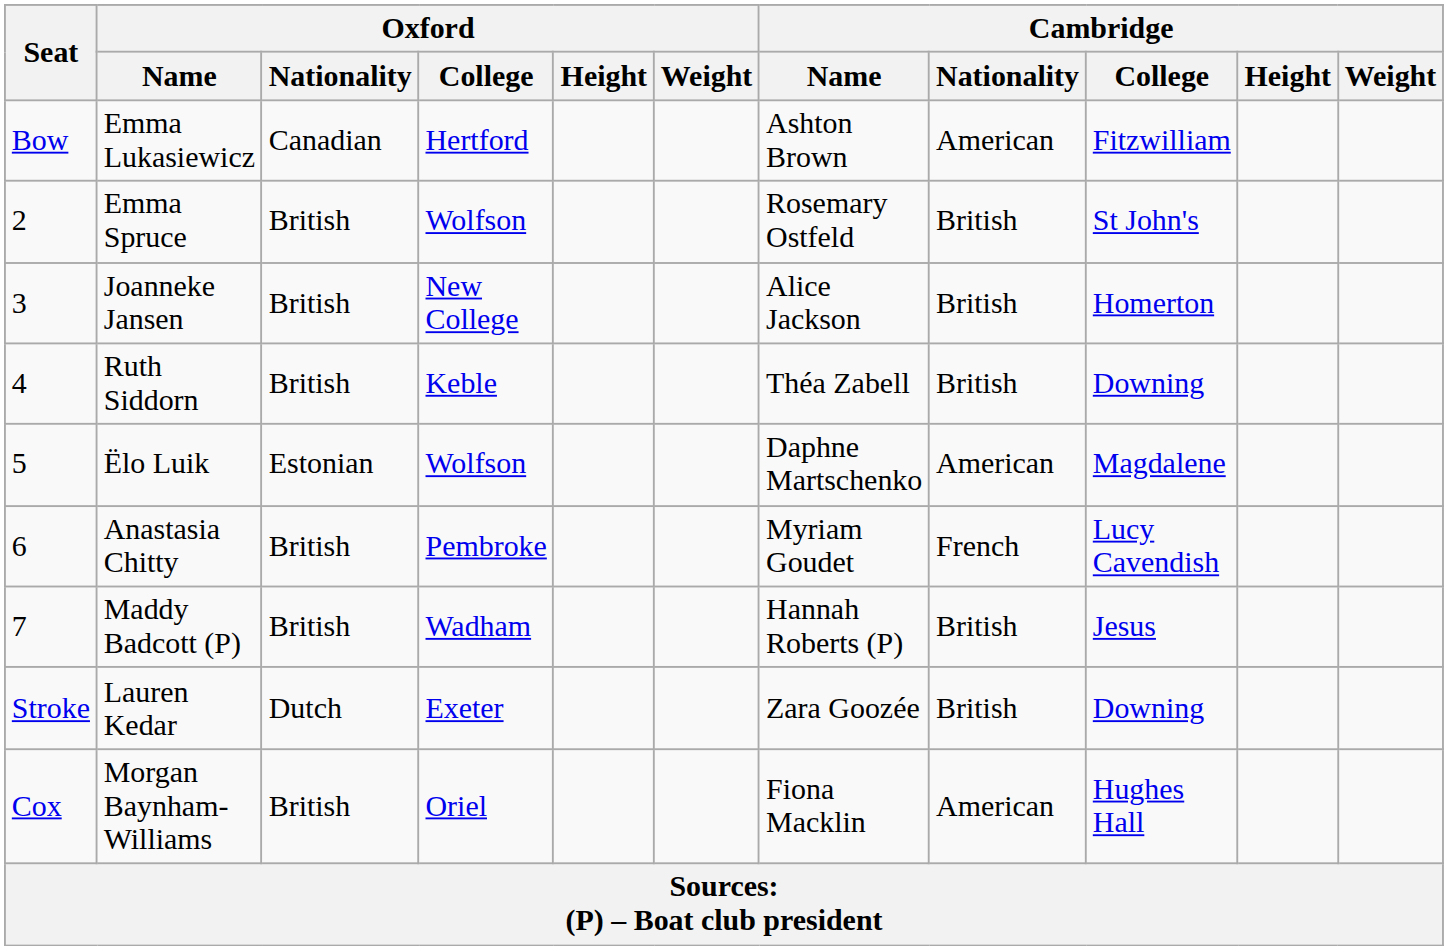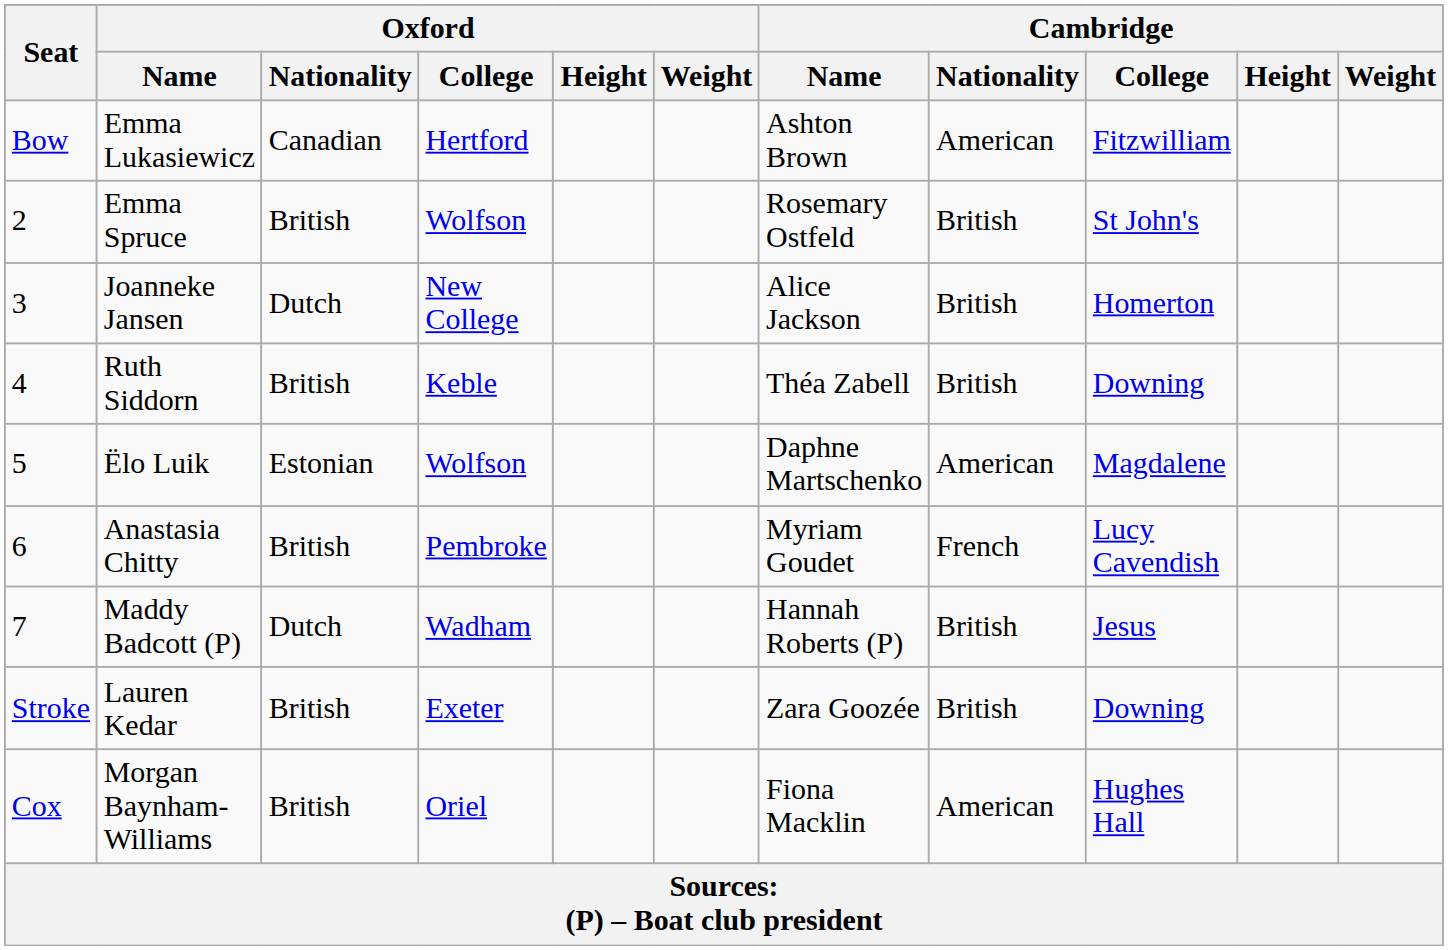(309, 302) British -> (305, 302) Dutch
(309, 626) British -> (305, 626) Dutch
(305, 707) Dutch -> (309, 707) British
